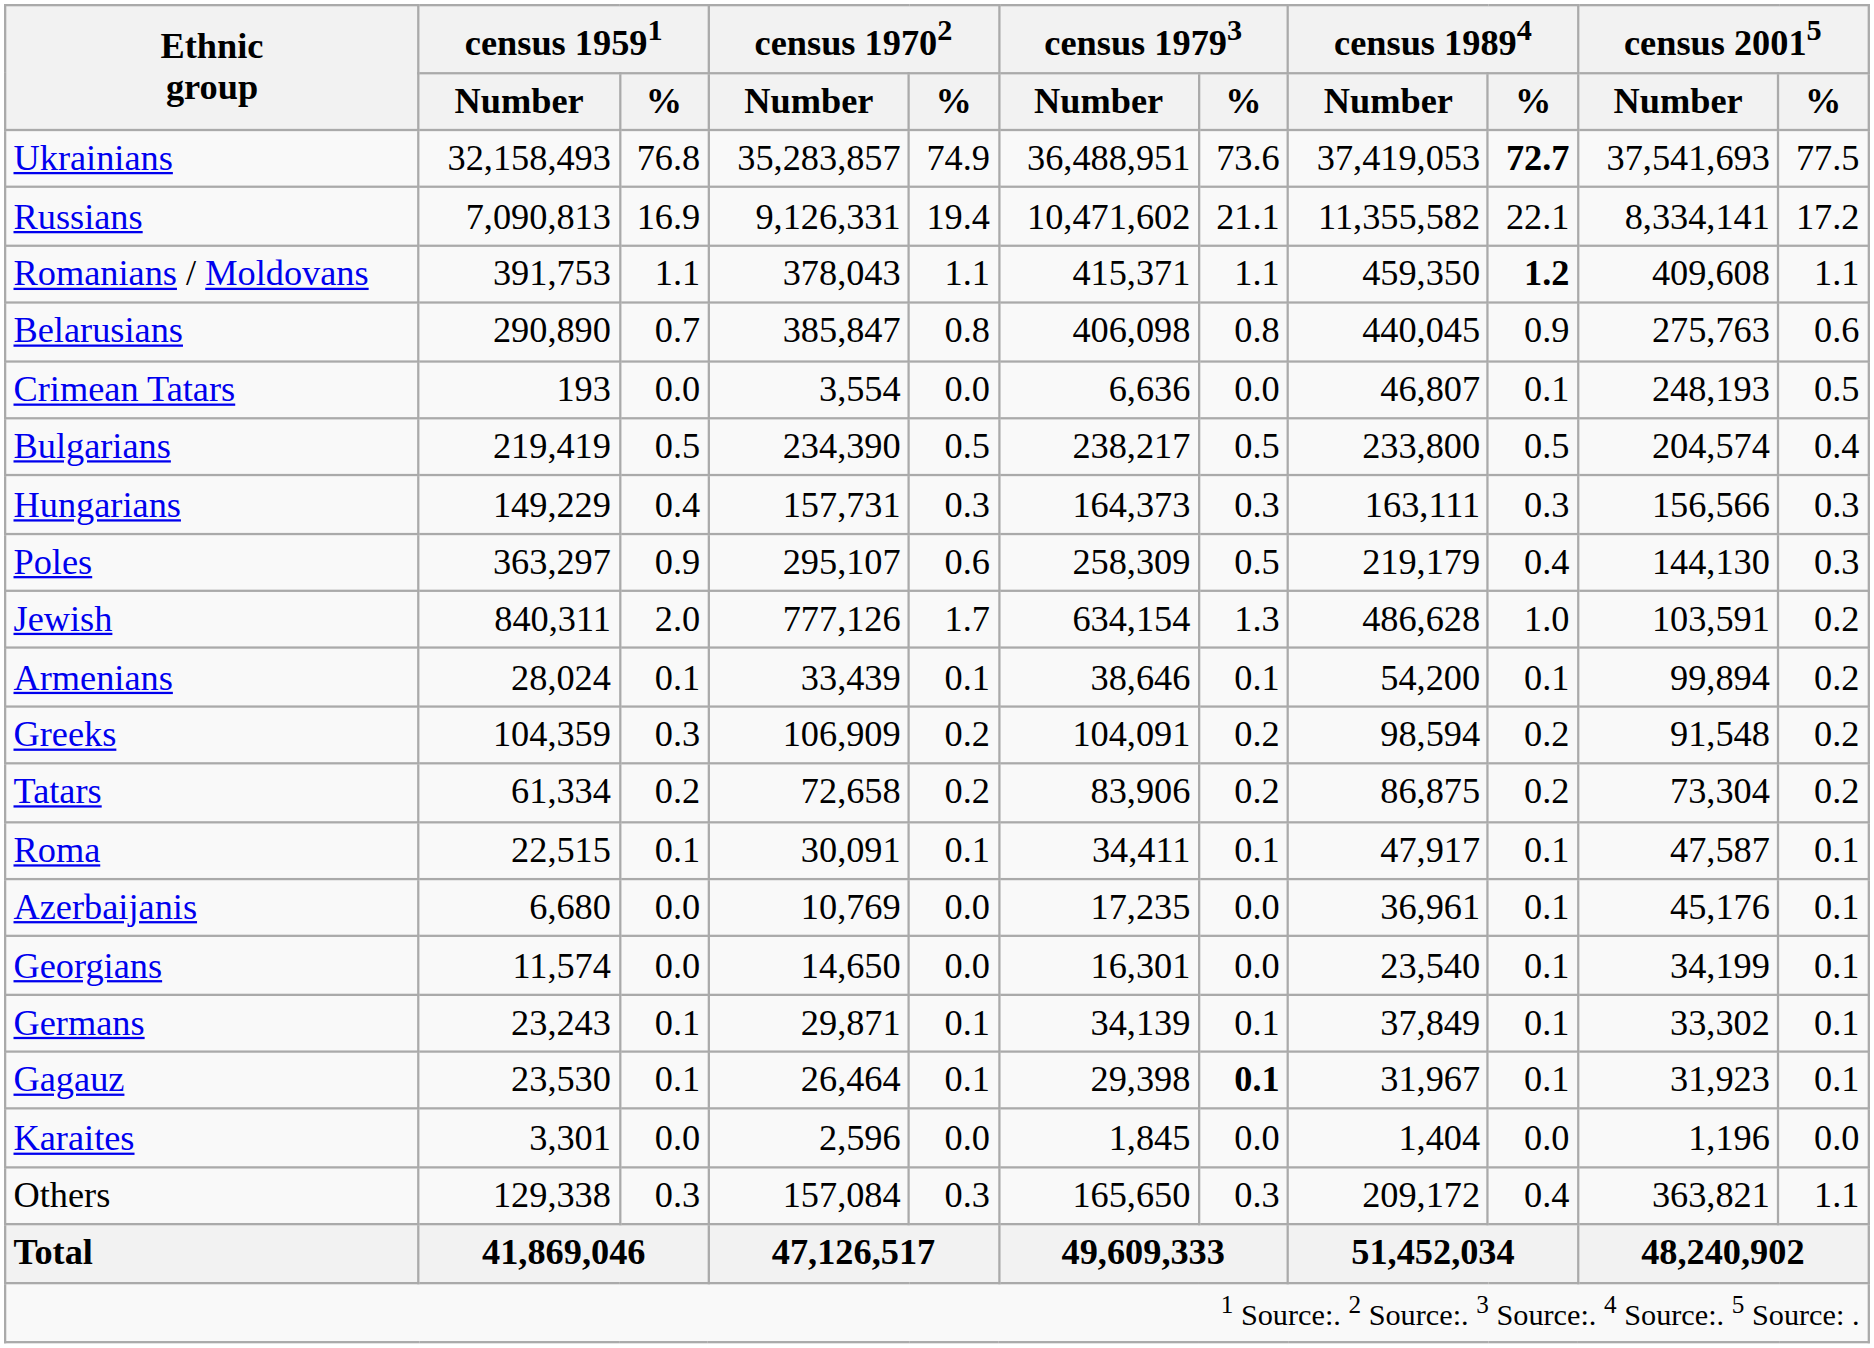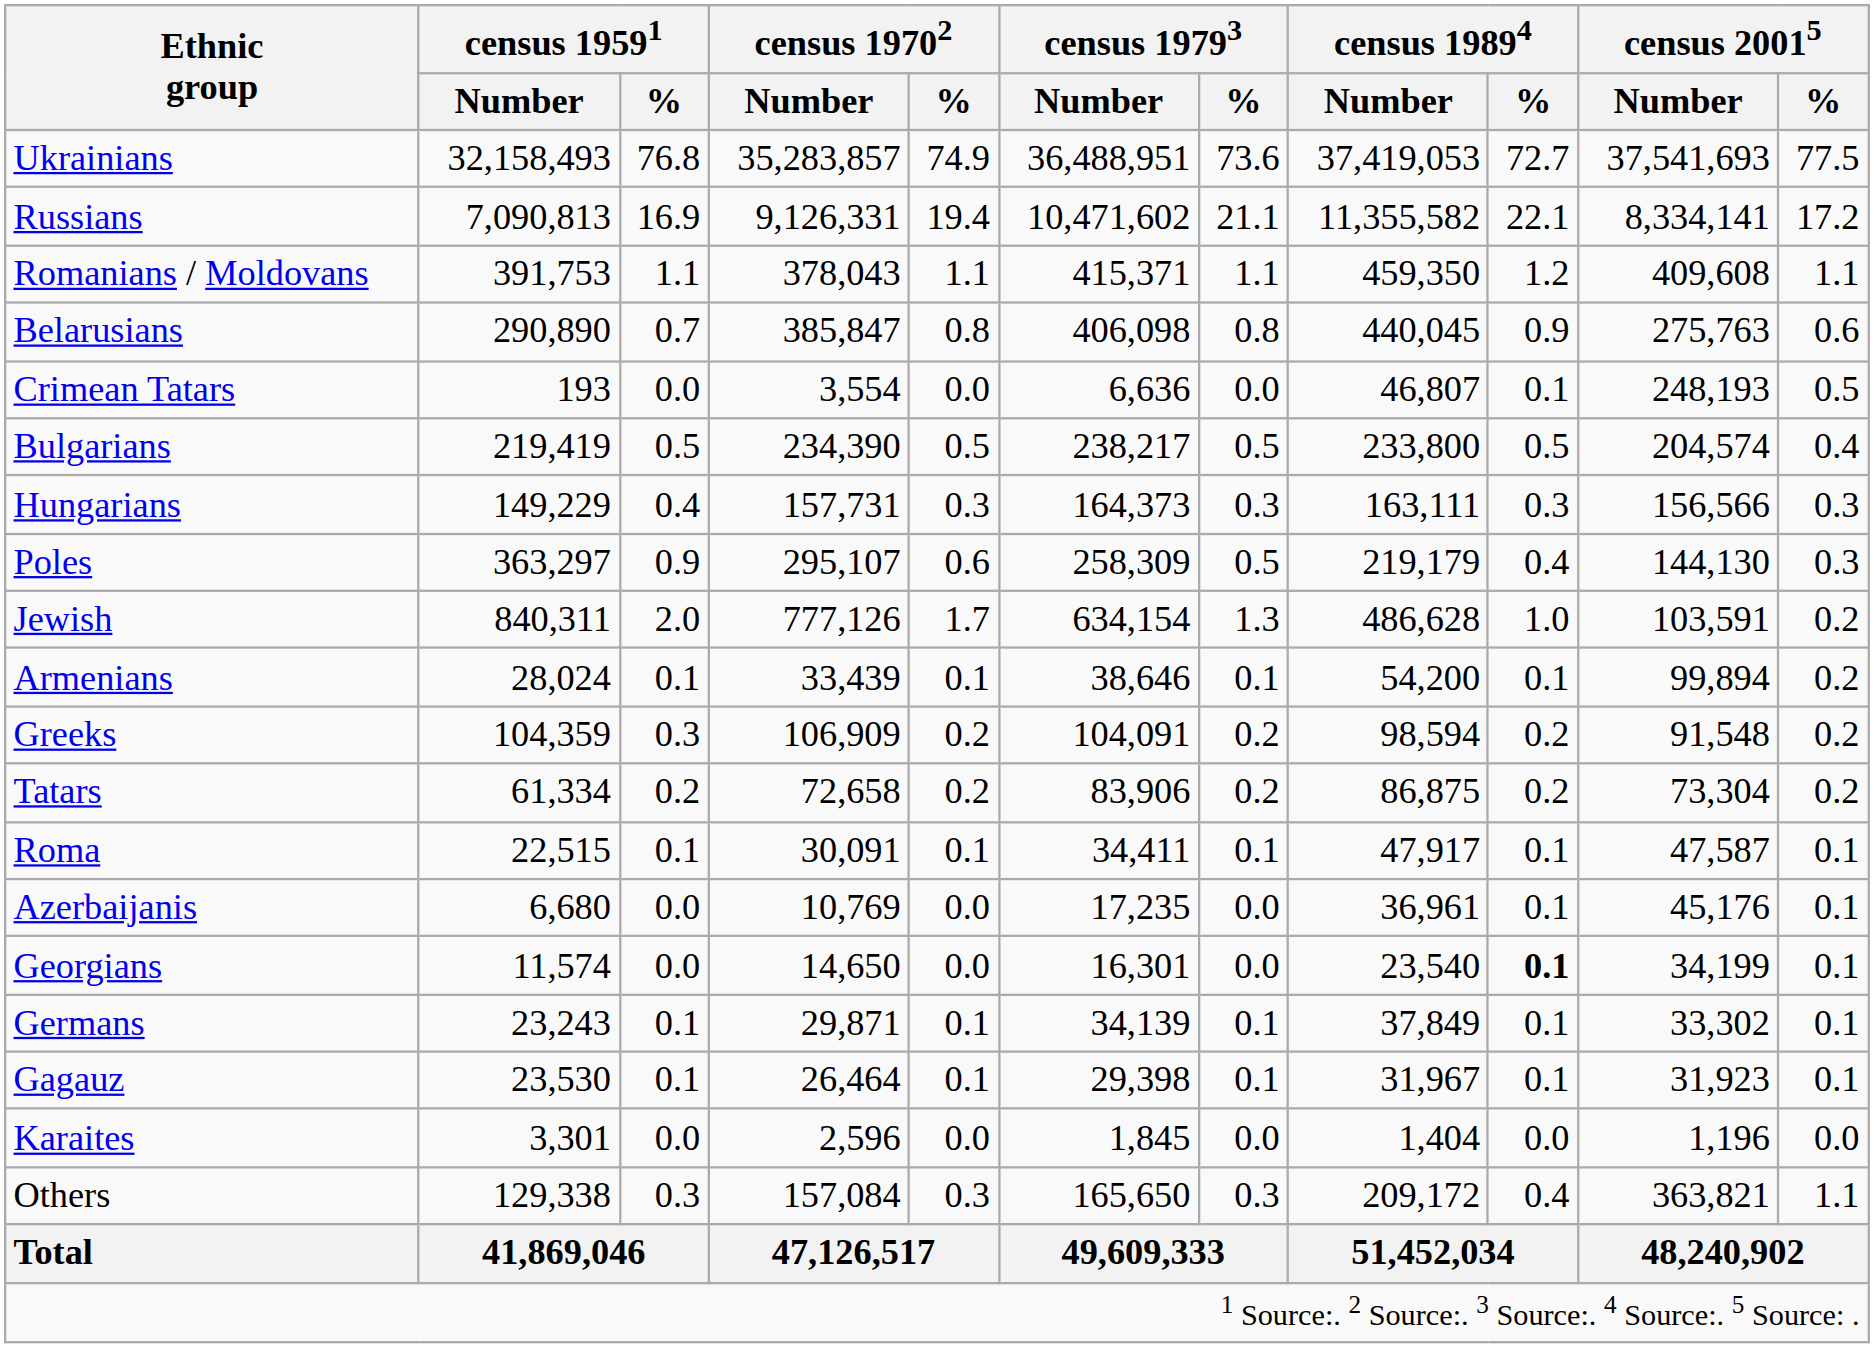(1538, 158) bold -> (1538, 158) normal
(1547, 273) bold -> (1547, 273) normal
(1547, 964) normal -> (1547, 964) bold
(1257, 1079) bold -> (1257, 1079) normal
